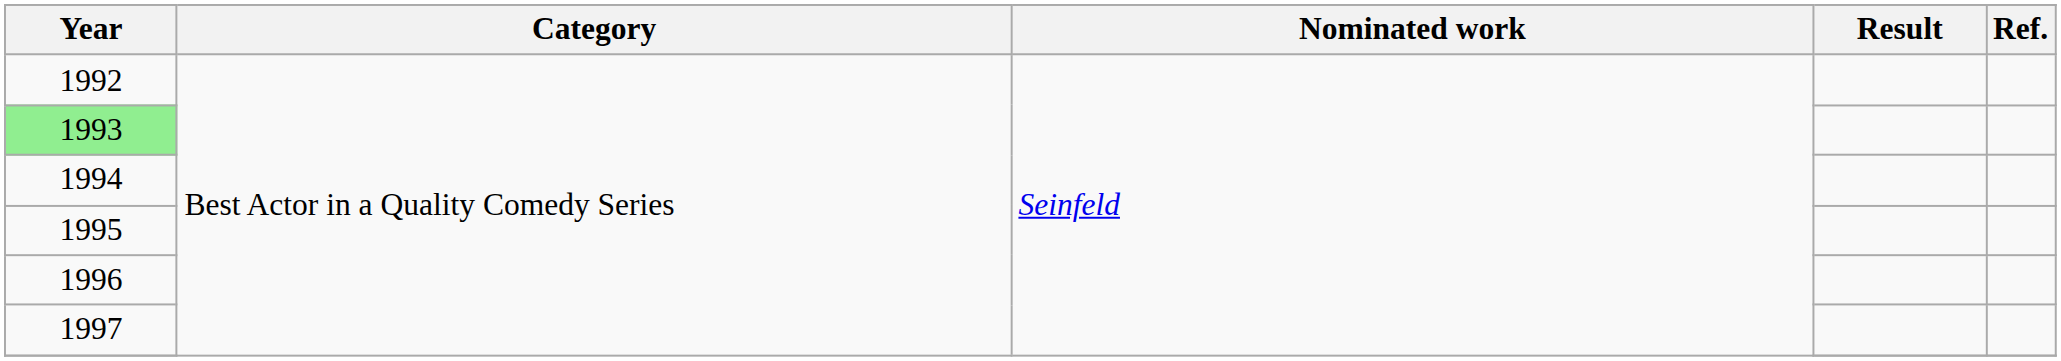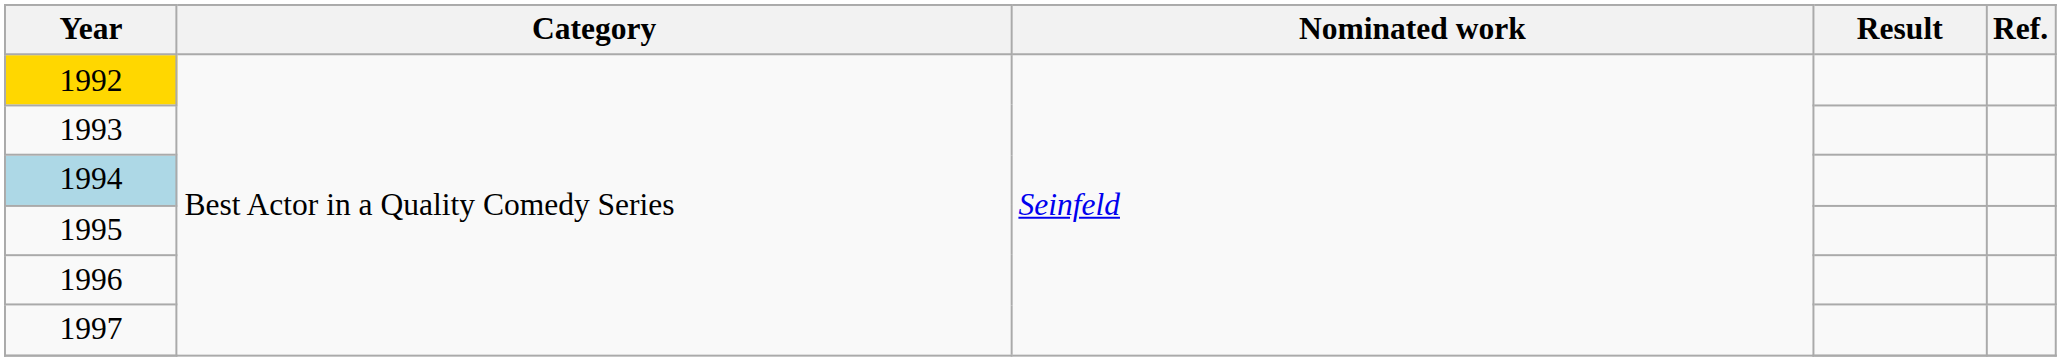(91, 79) no background -> (91, 79) gold background
(91, 129) lightgreen background -> (91, 129) no background
(91, 179) no background -> (91, 179) lightblue background
